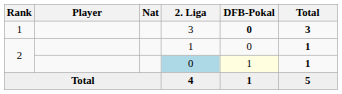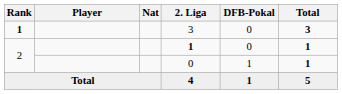(19, 30) normal -> (19, 30) bold
(249, 30) bold -> (249, 30) normal
(191, 47) normal -> (191, 47) bold
(191, 64) lightblue background -> (191, 64) no background
(249, 64) lightyellow background -> (249, 64) no background
